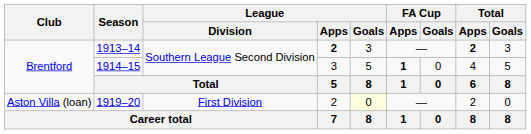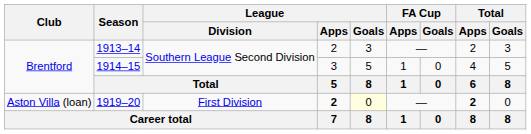(334, 48) bold -> (334, 48) normal
(473, 48) bold -> (473, 48) normal
(403, 66) bold -> (403, 66) normal
(334, 102) normal -> (334, 102) bold
(473, 102) normal -> (473, 102) bold
